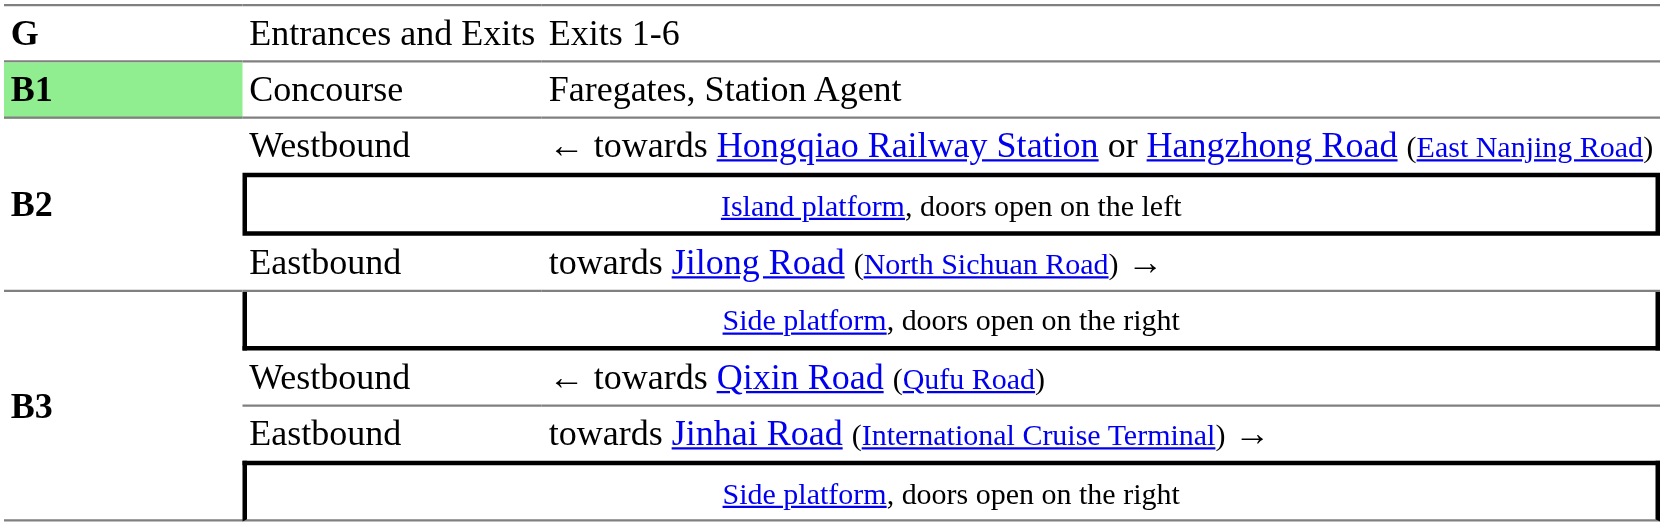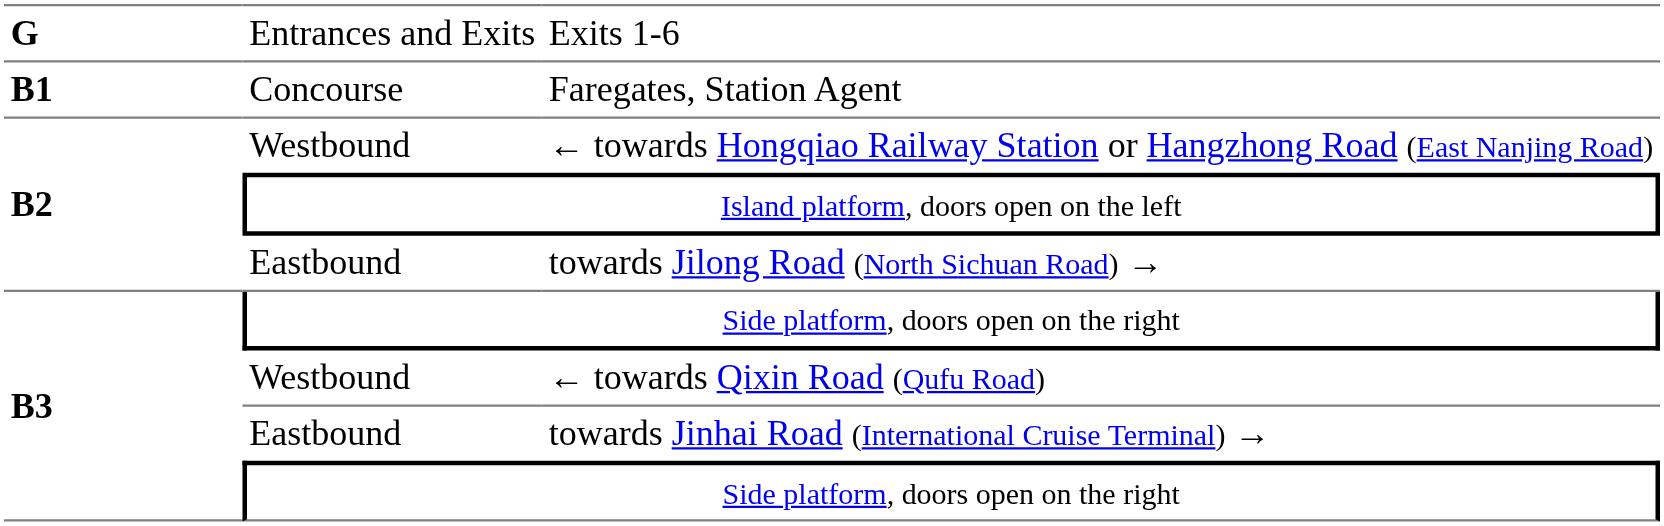(32, 88) lightgreen background -> (32, 88) no background
